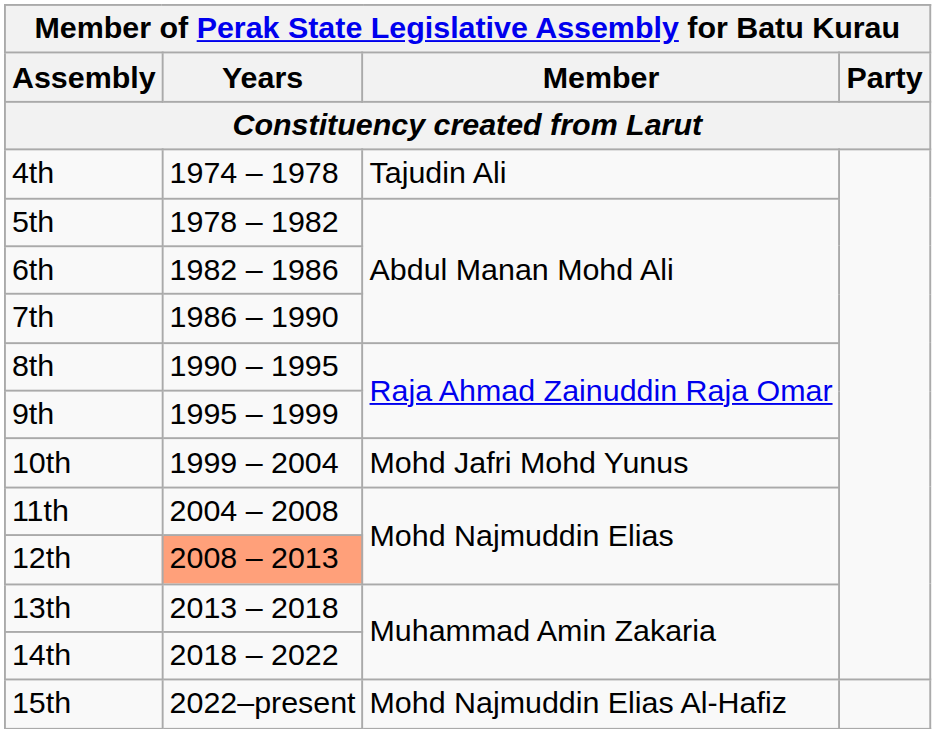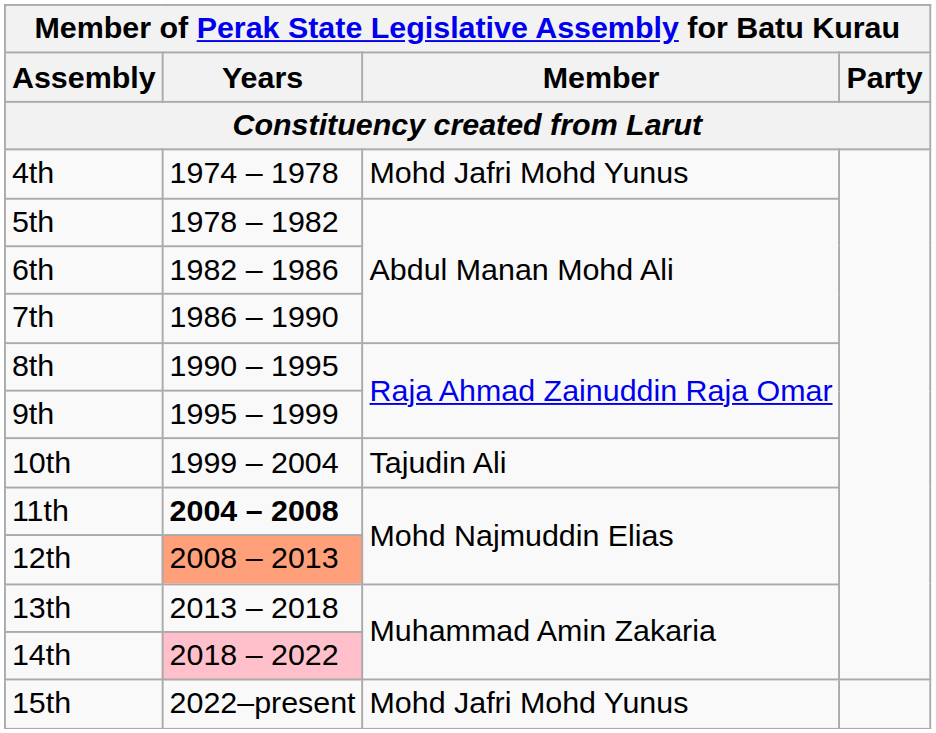(438, 173) Tajudin Ali -> (529, 173) Mohd Jafri Mohd Yunus
(529, 462) Mohd Jafri Mohd Yunus -> (438, 462) Tajudin Ali
(254, 510) normal -> (254, 510) bold
(254, 655) no background -> (254, 655) pink background
(578, 703) Mohd Najmuddin Elias Al-Hafiz -> (529, 703) Mohd Jafri Mohd Yunus
